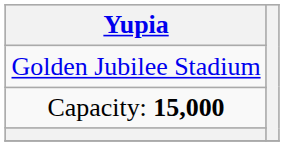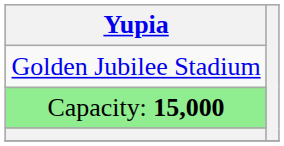(136, 107) no background -> (136, 107) lightgreen background
